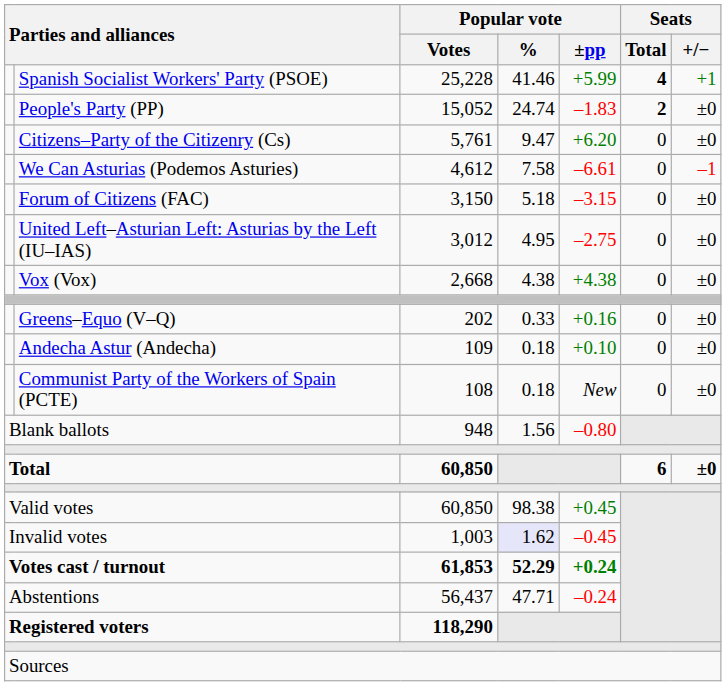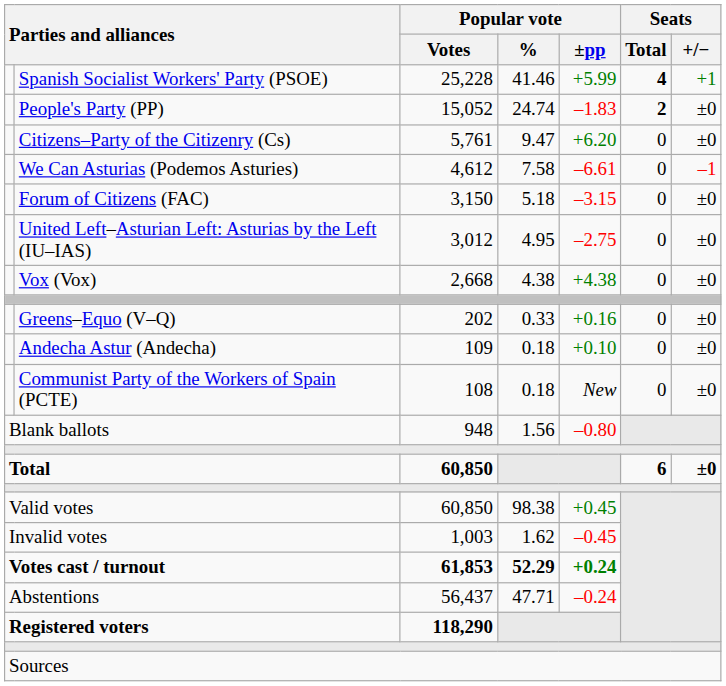(538, 537) lavender background -> (538, 537) no background
